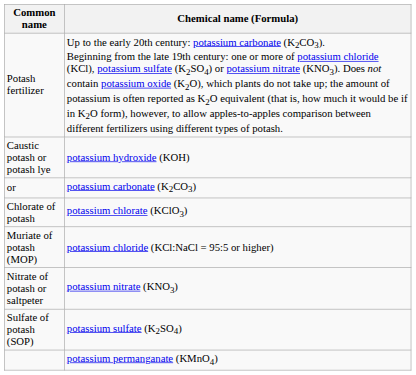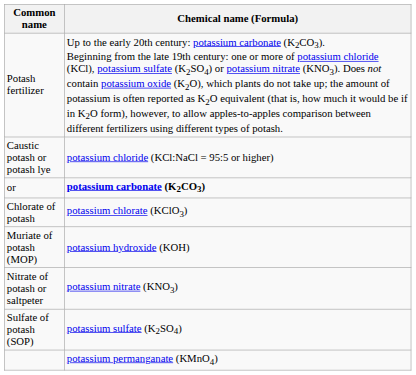(128, 157) potassium hydroxide (KOH) -> (170, 157) potassium chloride (KCl:NaCl = 95:5 or higher)
(131, 187) normal -> (136, 187) bold
(170, 247) potassium chloride (KCl:NaCl = 95:5 or higher) -> (128, 247) potassium hydroxide (KOH)
